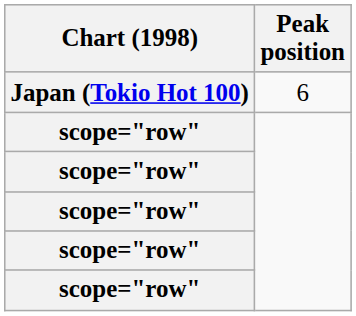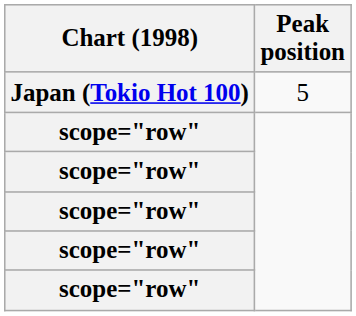(303, 91) 6 -> (303, 91) 5
